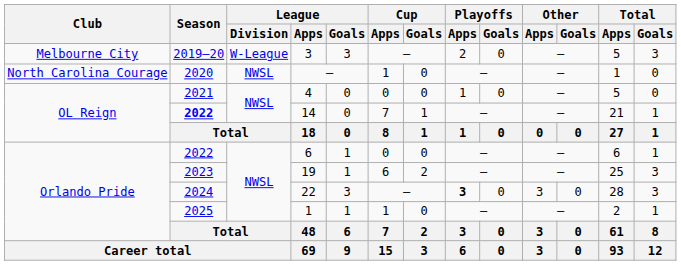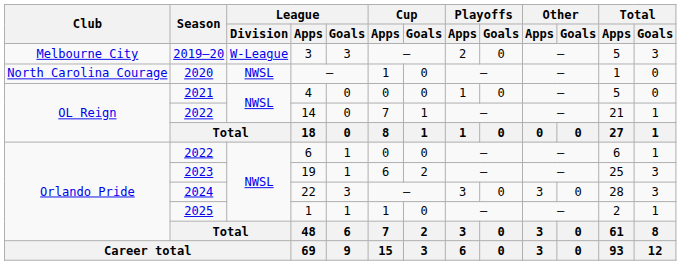(199, 113) bold -> (199, 113) normal
(463, 192) bold -> (463, 192) normal
